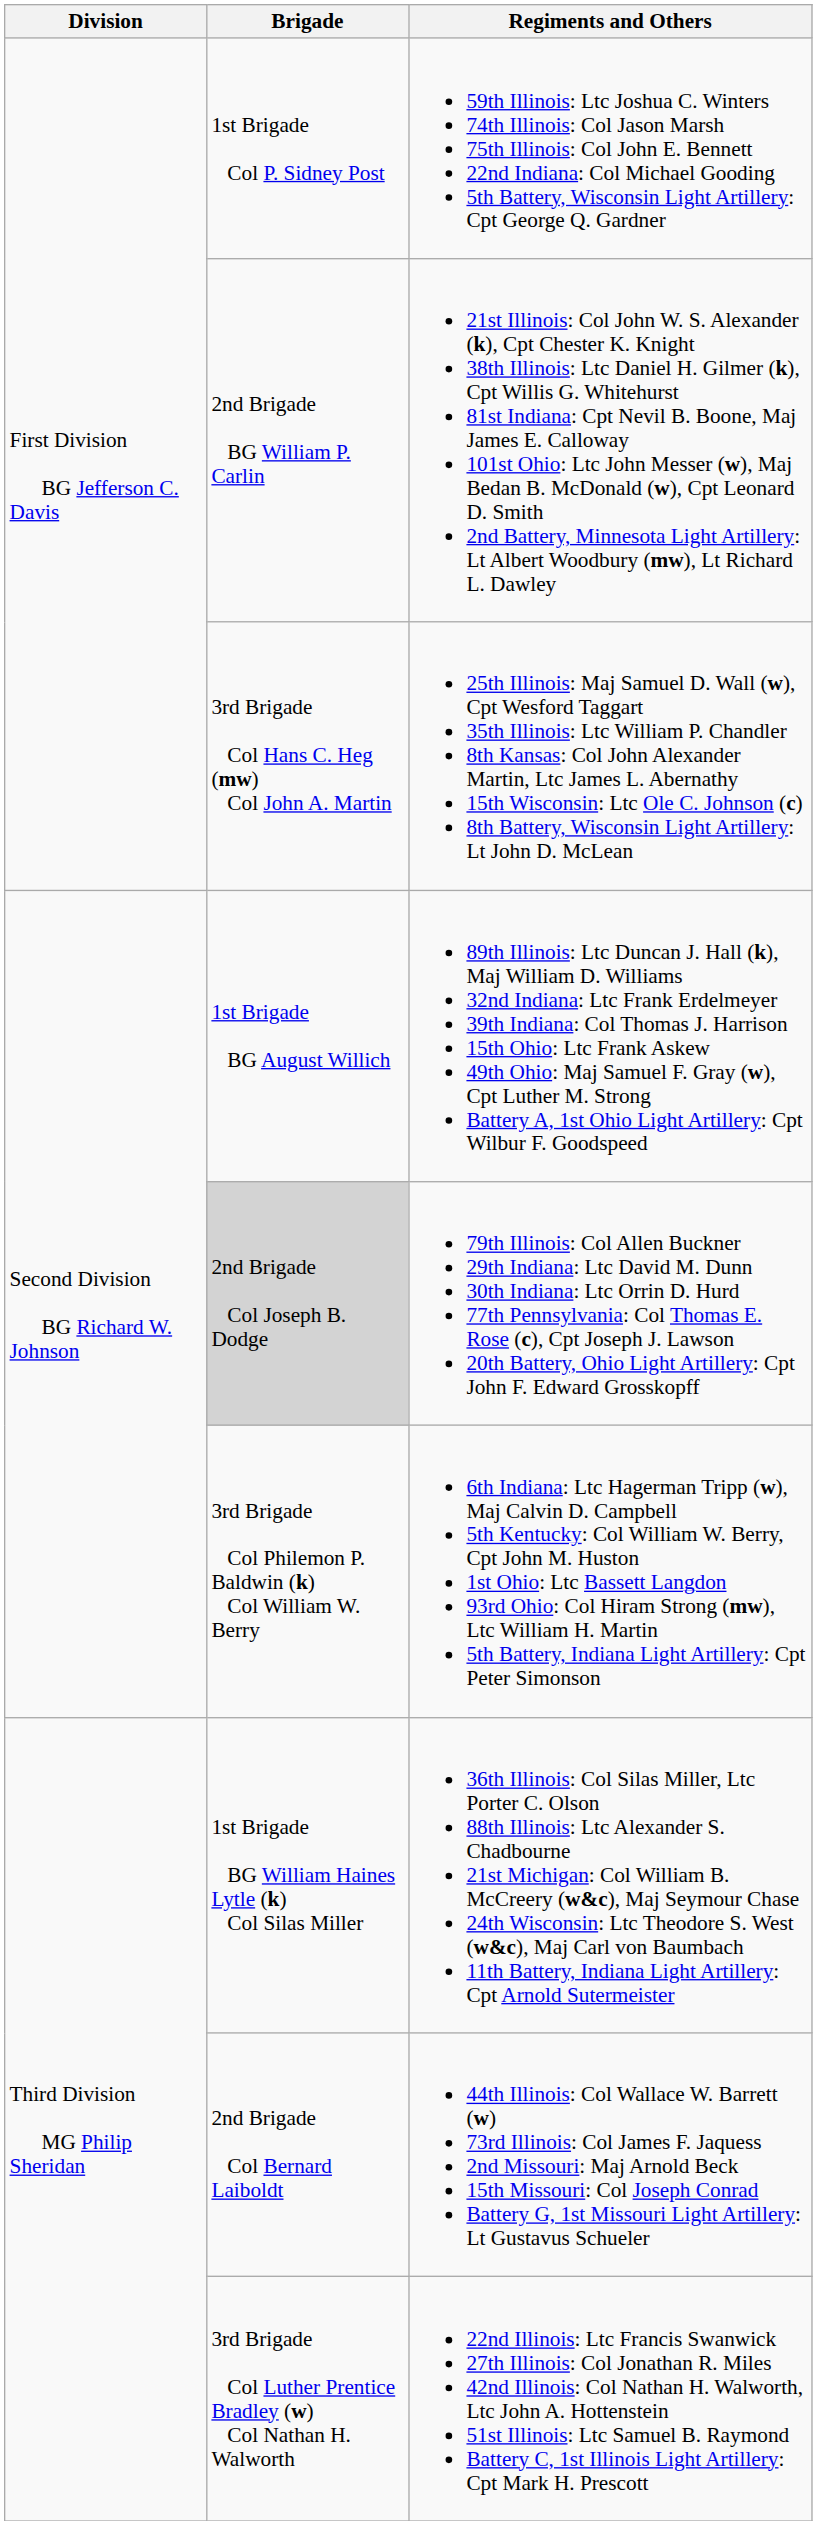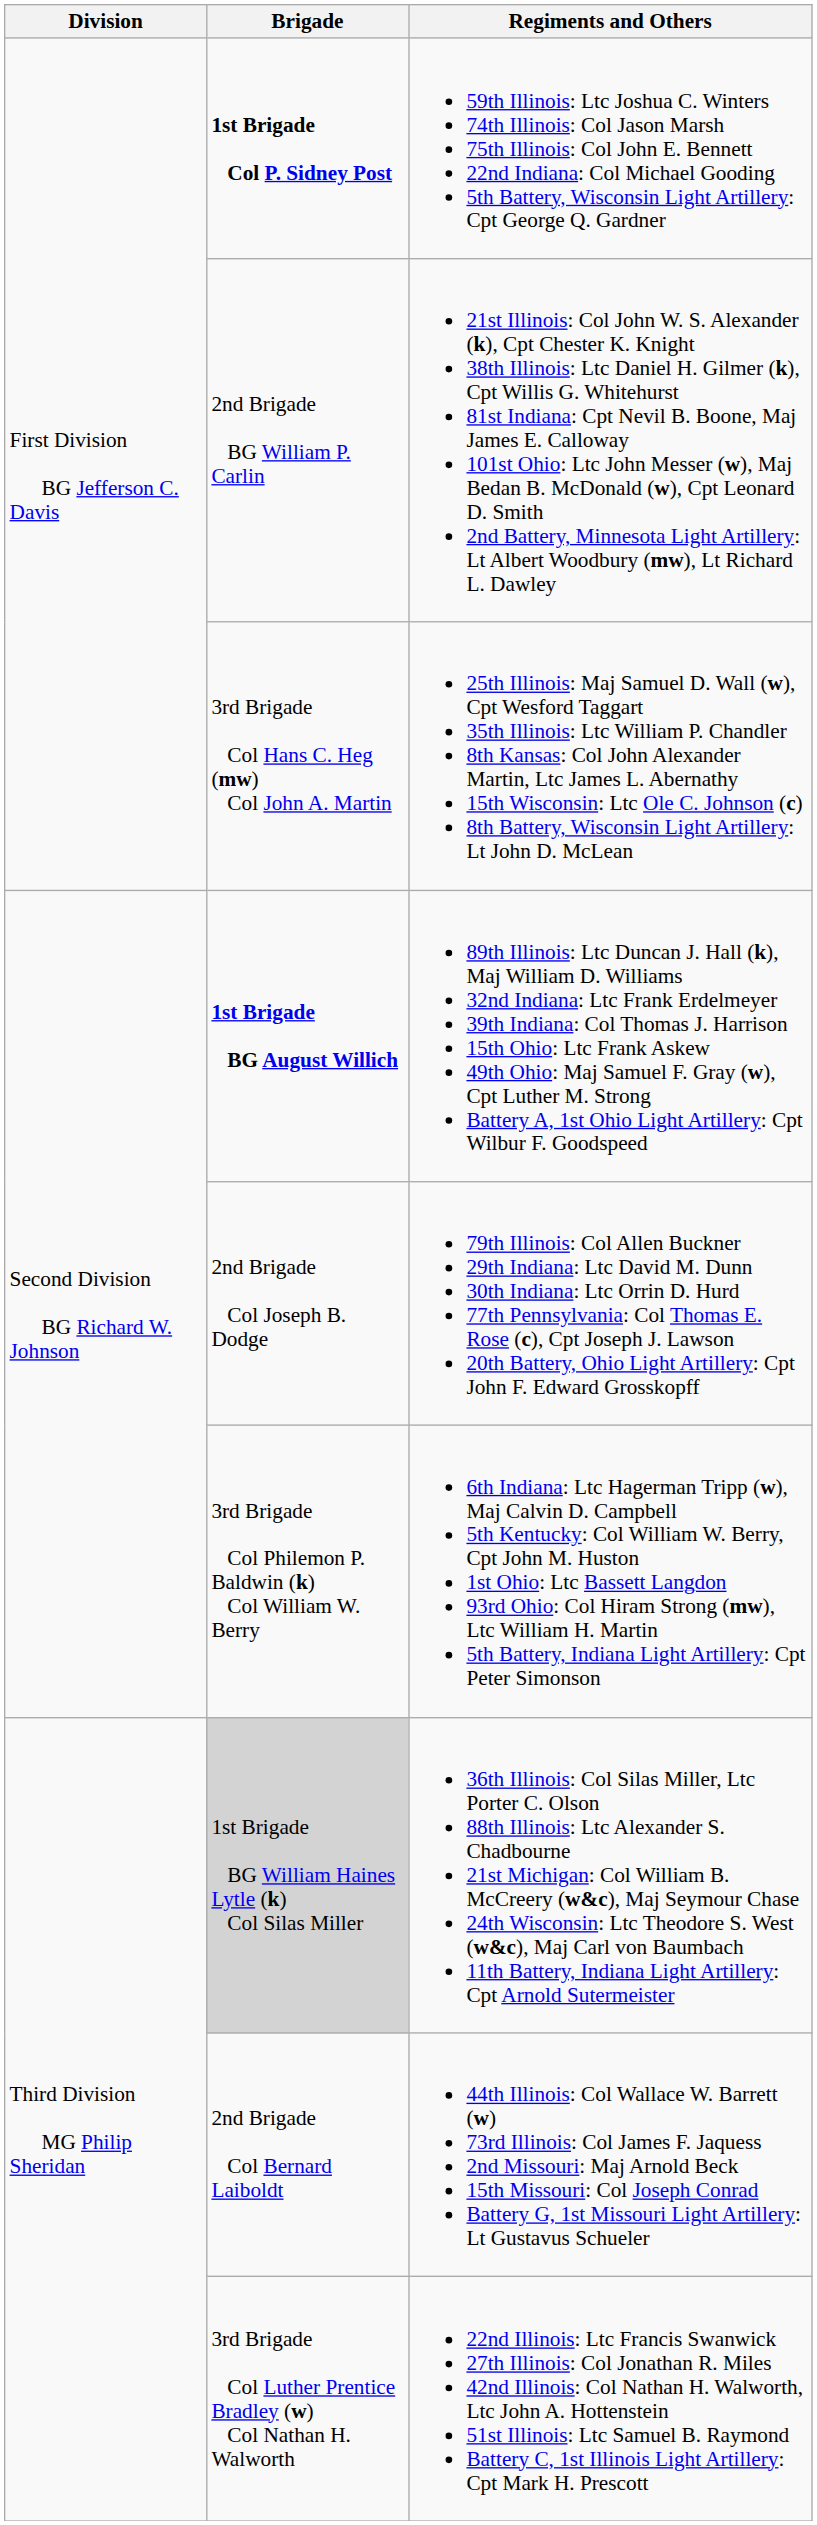(298, 148) normal -> (302, 148) bold
(301, 1035) normal -> (305, 1035) bold
(279, 1303) lightgrey background -> (279, 1303) no background
(303, 1874) no background -> (303, 1874) lightgrey background
